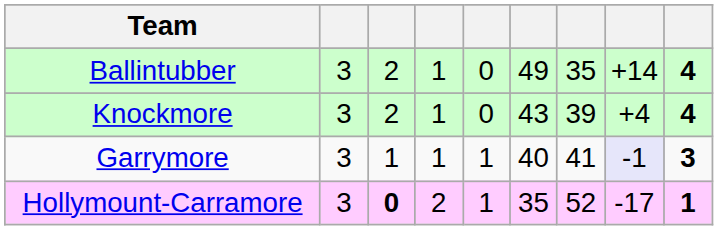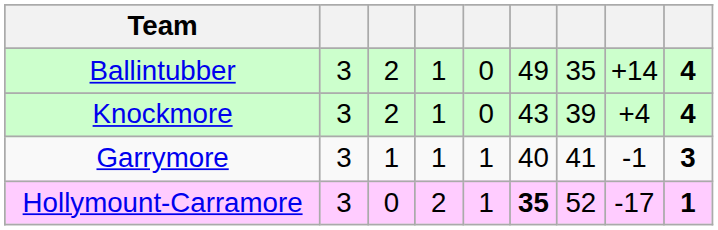(634, 158) lavender background -> (634, 158) no background
(391, 202) bold -> (391, 202) normal
(533, 202) normal -> (533, 202) bold
